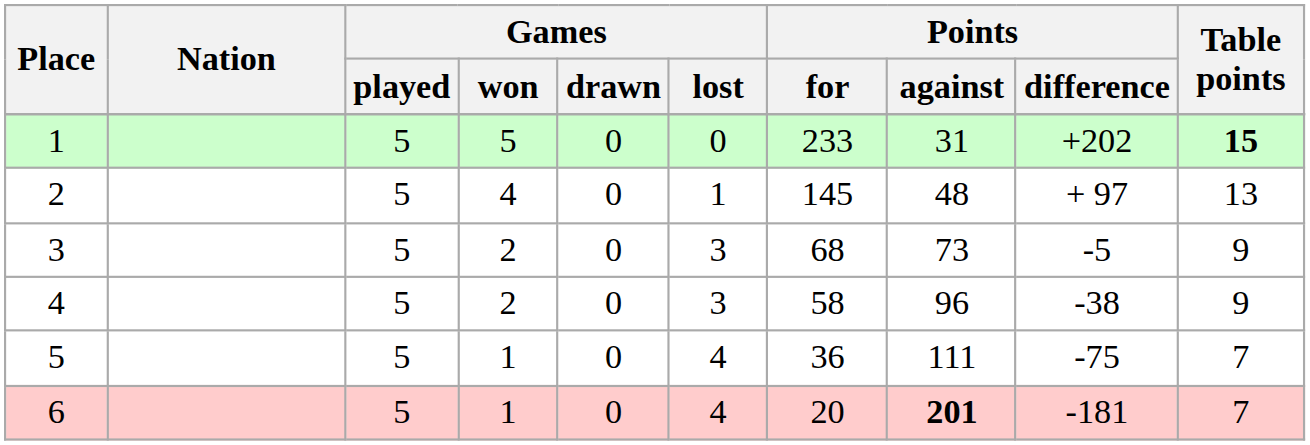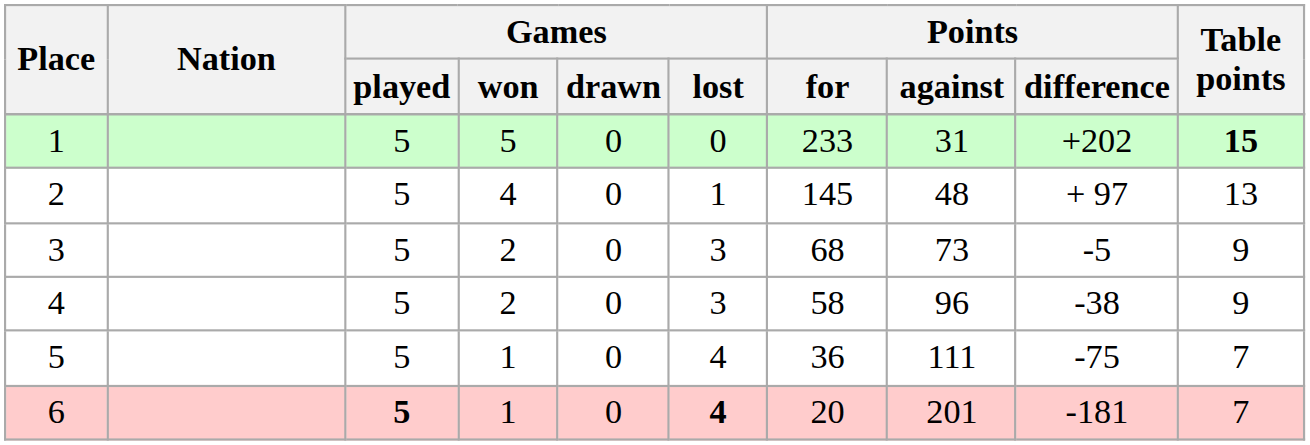(402, 411) normal -> (402, 411) bold
(718, 411) normal -> (718, 411) bold
(952, 411) bold -> (952, 411) normal
